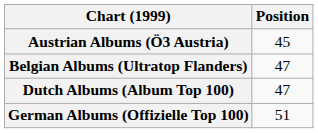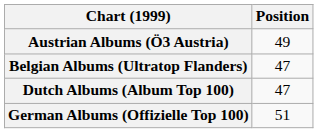(283, 41) 45 -> (283, 41) 49
